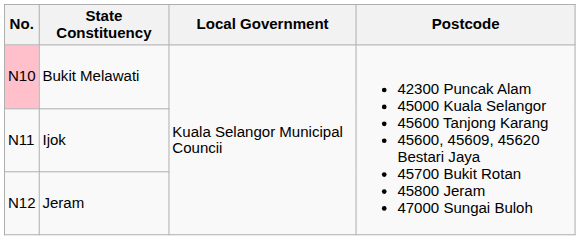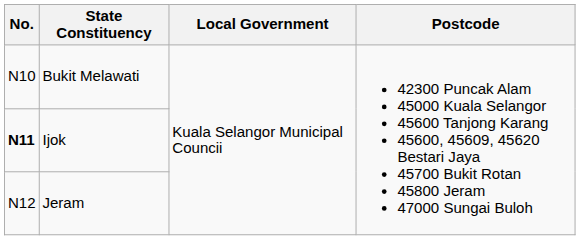(22, 76) pink background -> (22, 76) no background
(21, 139) normal -> (21, 139) bold
